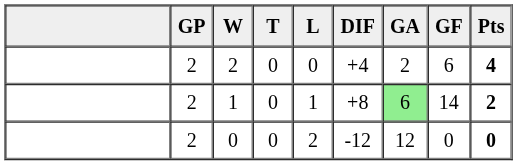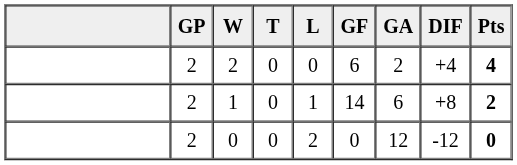columns swapped: (449, 25) <-> (358, 25)
(405, 102) lightgreen background -> (398, 102) no background
